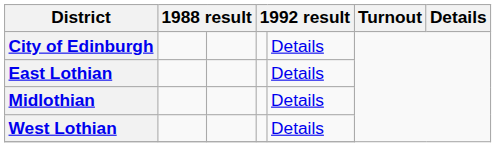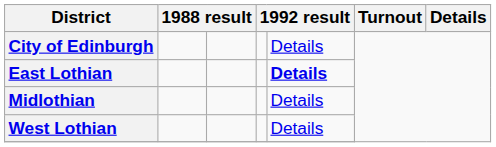(297, 73) normal -> (299, 73) bold
